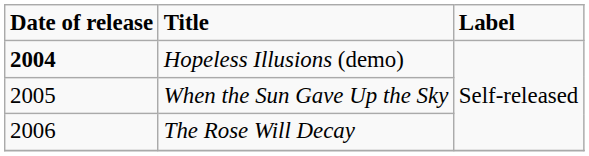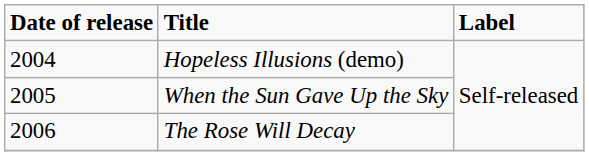(33, 58) bold -> (33, 58) normal
